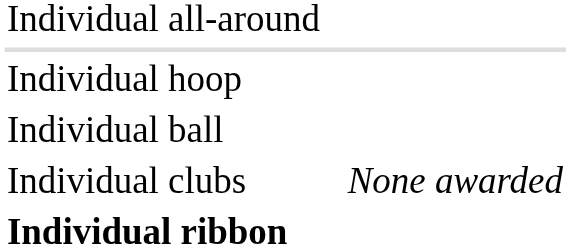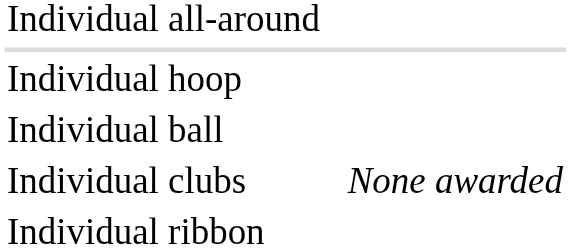(147, 231) bold -> (136, 231) normal
